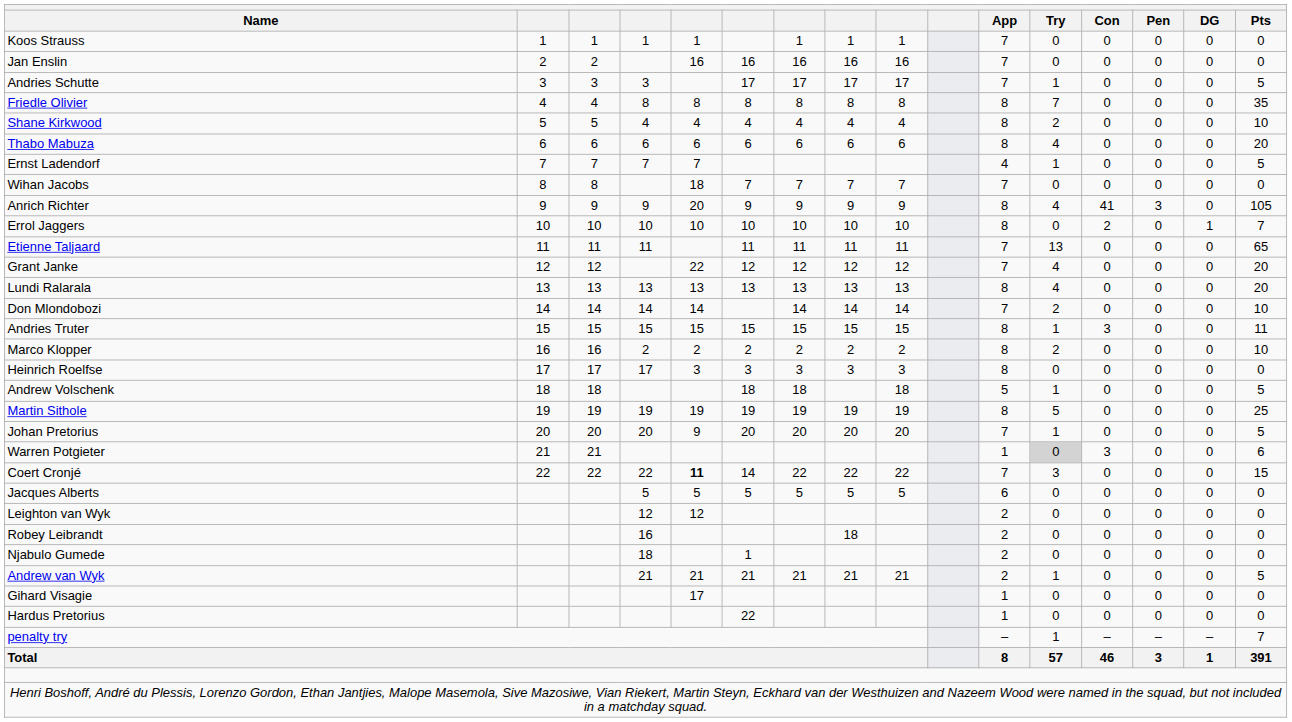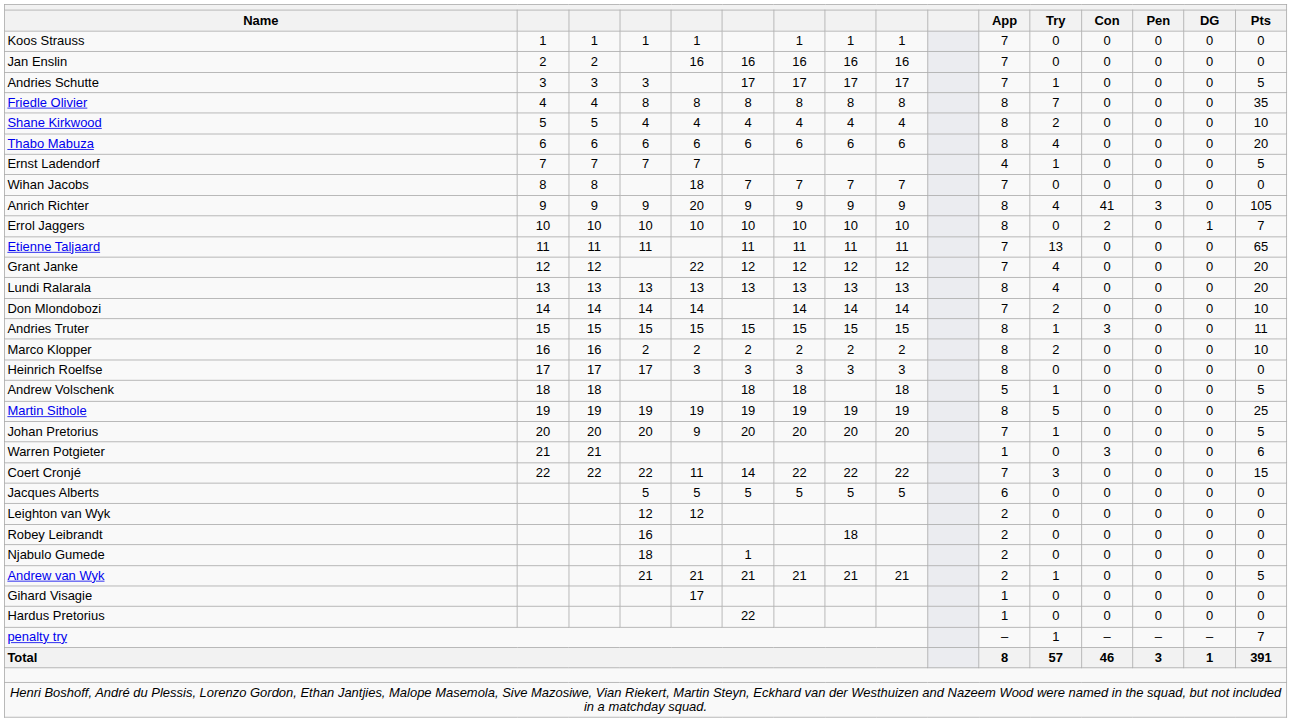(1056, 452) lightgrey background -> (1056, 452) no background
(697, 472) bold -> (697, 472) normal
